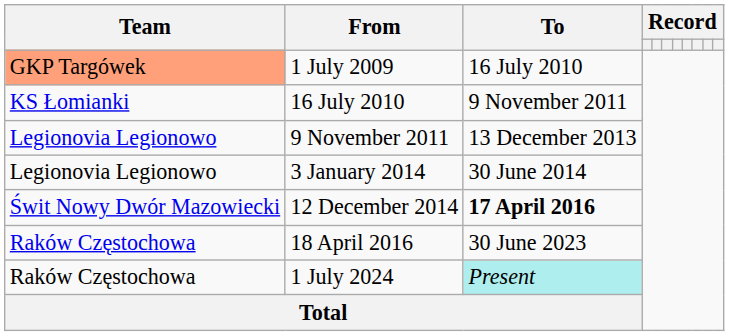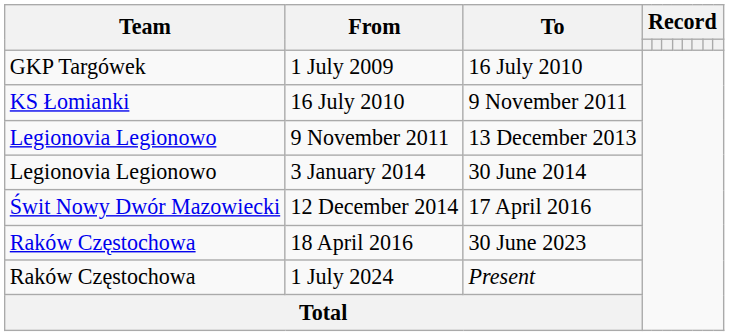(78, 67) lightsalmon background -> (78, 67) no background
(532, 207) bold -> (530, 207) normal
(502, 277) paleturquoise background -> (502, 277) no background
